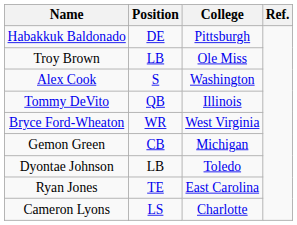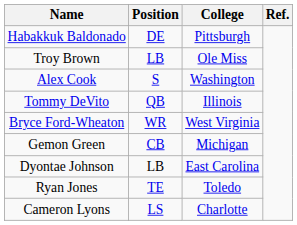(222, 166) Toledo -> (222, 166) East Carolina
(222, 187) East Carolina -> (222, 187) Toledo
